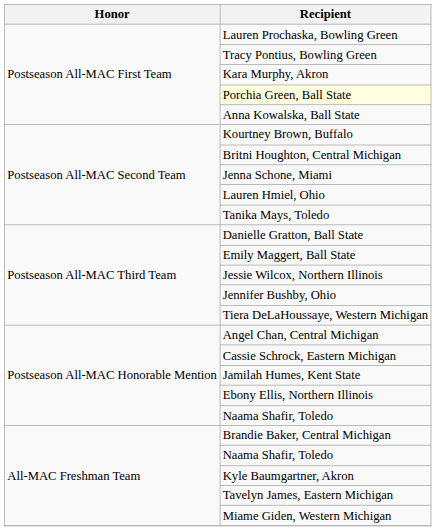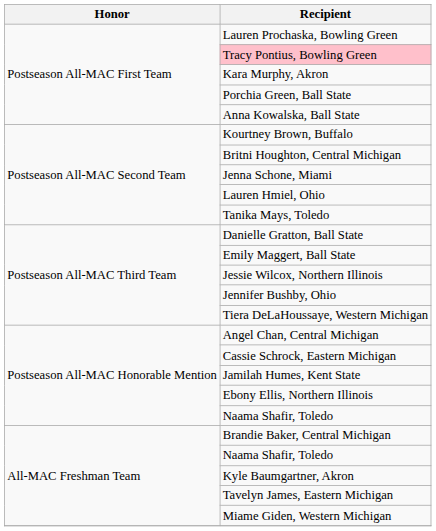(300, 54) no background -> (300, 54) pink background
(287, 94) lightyellow background -> (287, 94) no background
